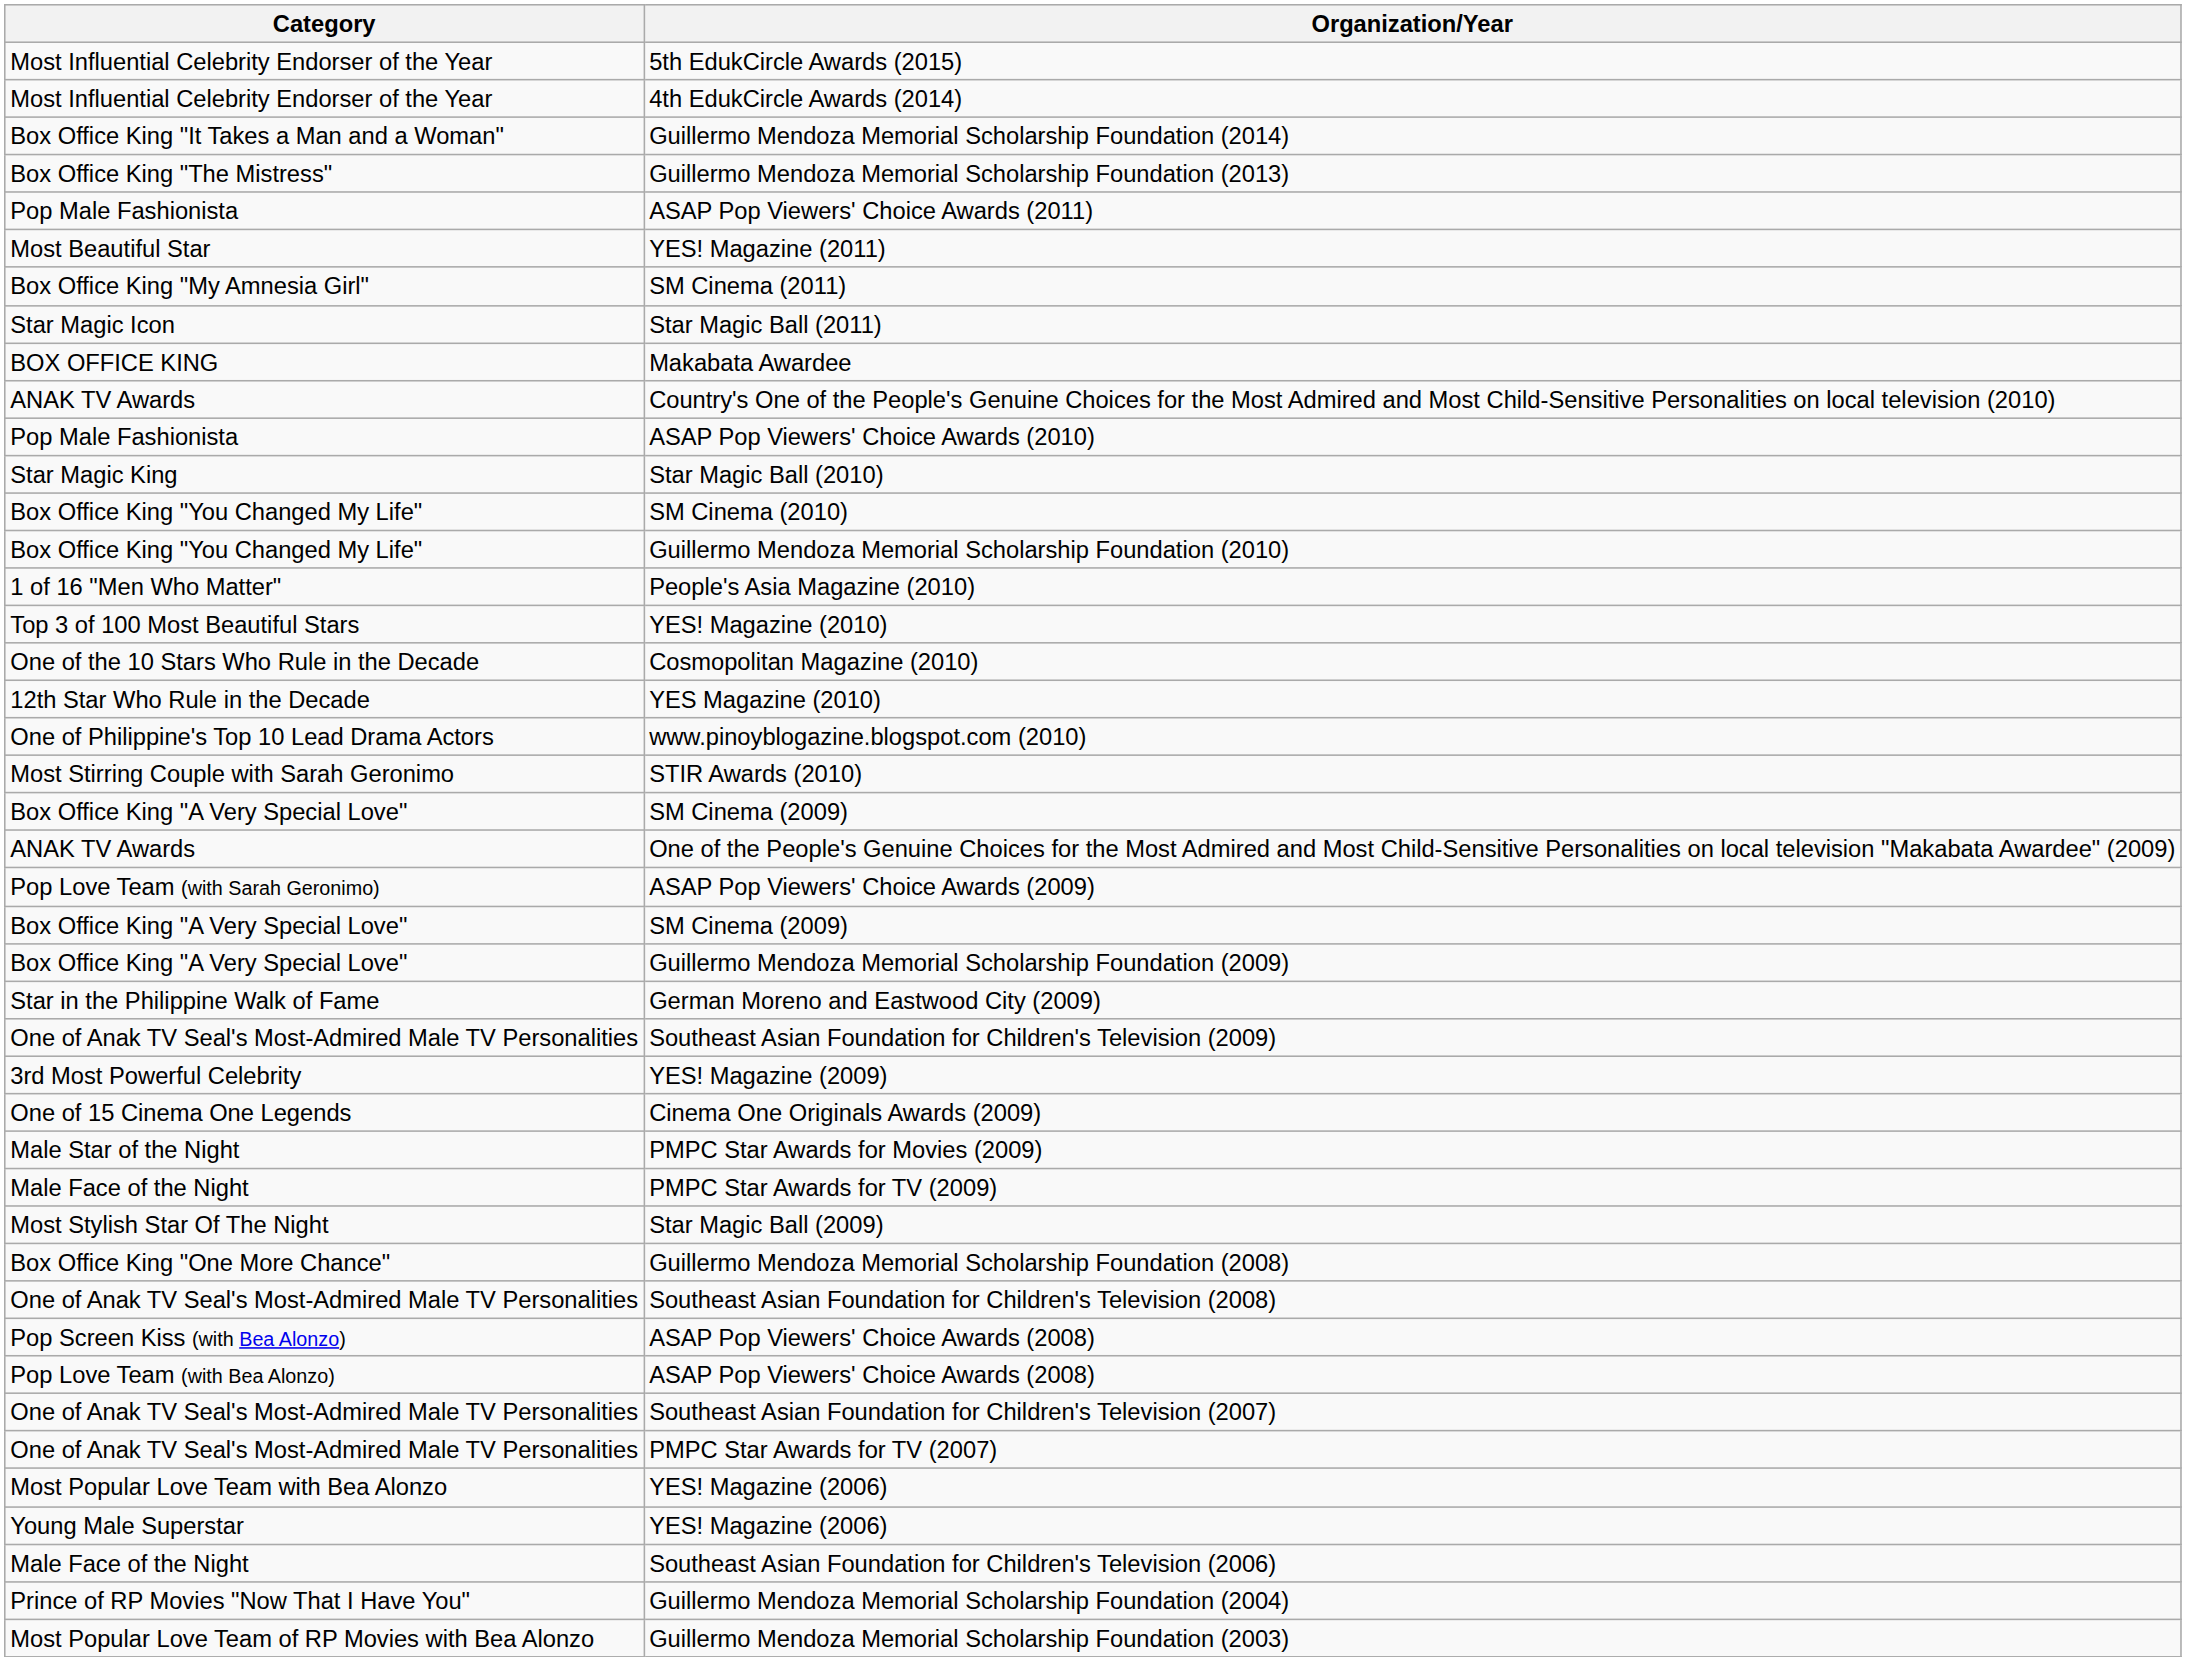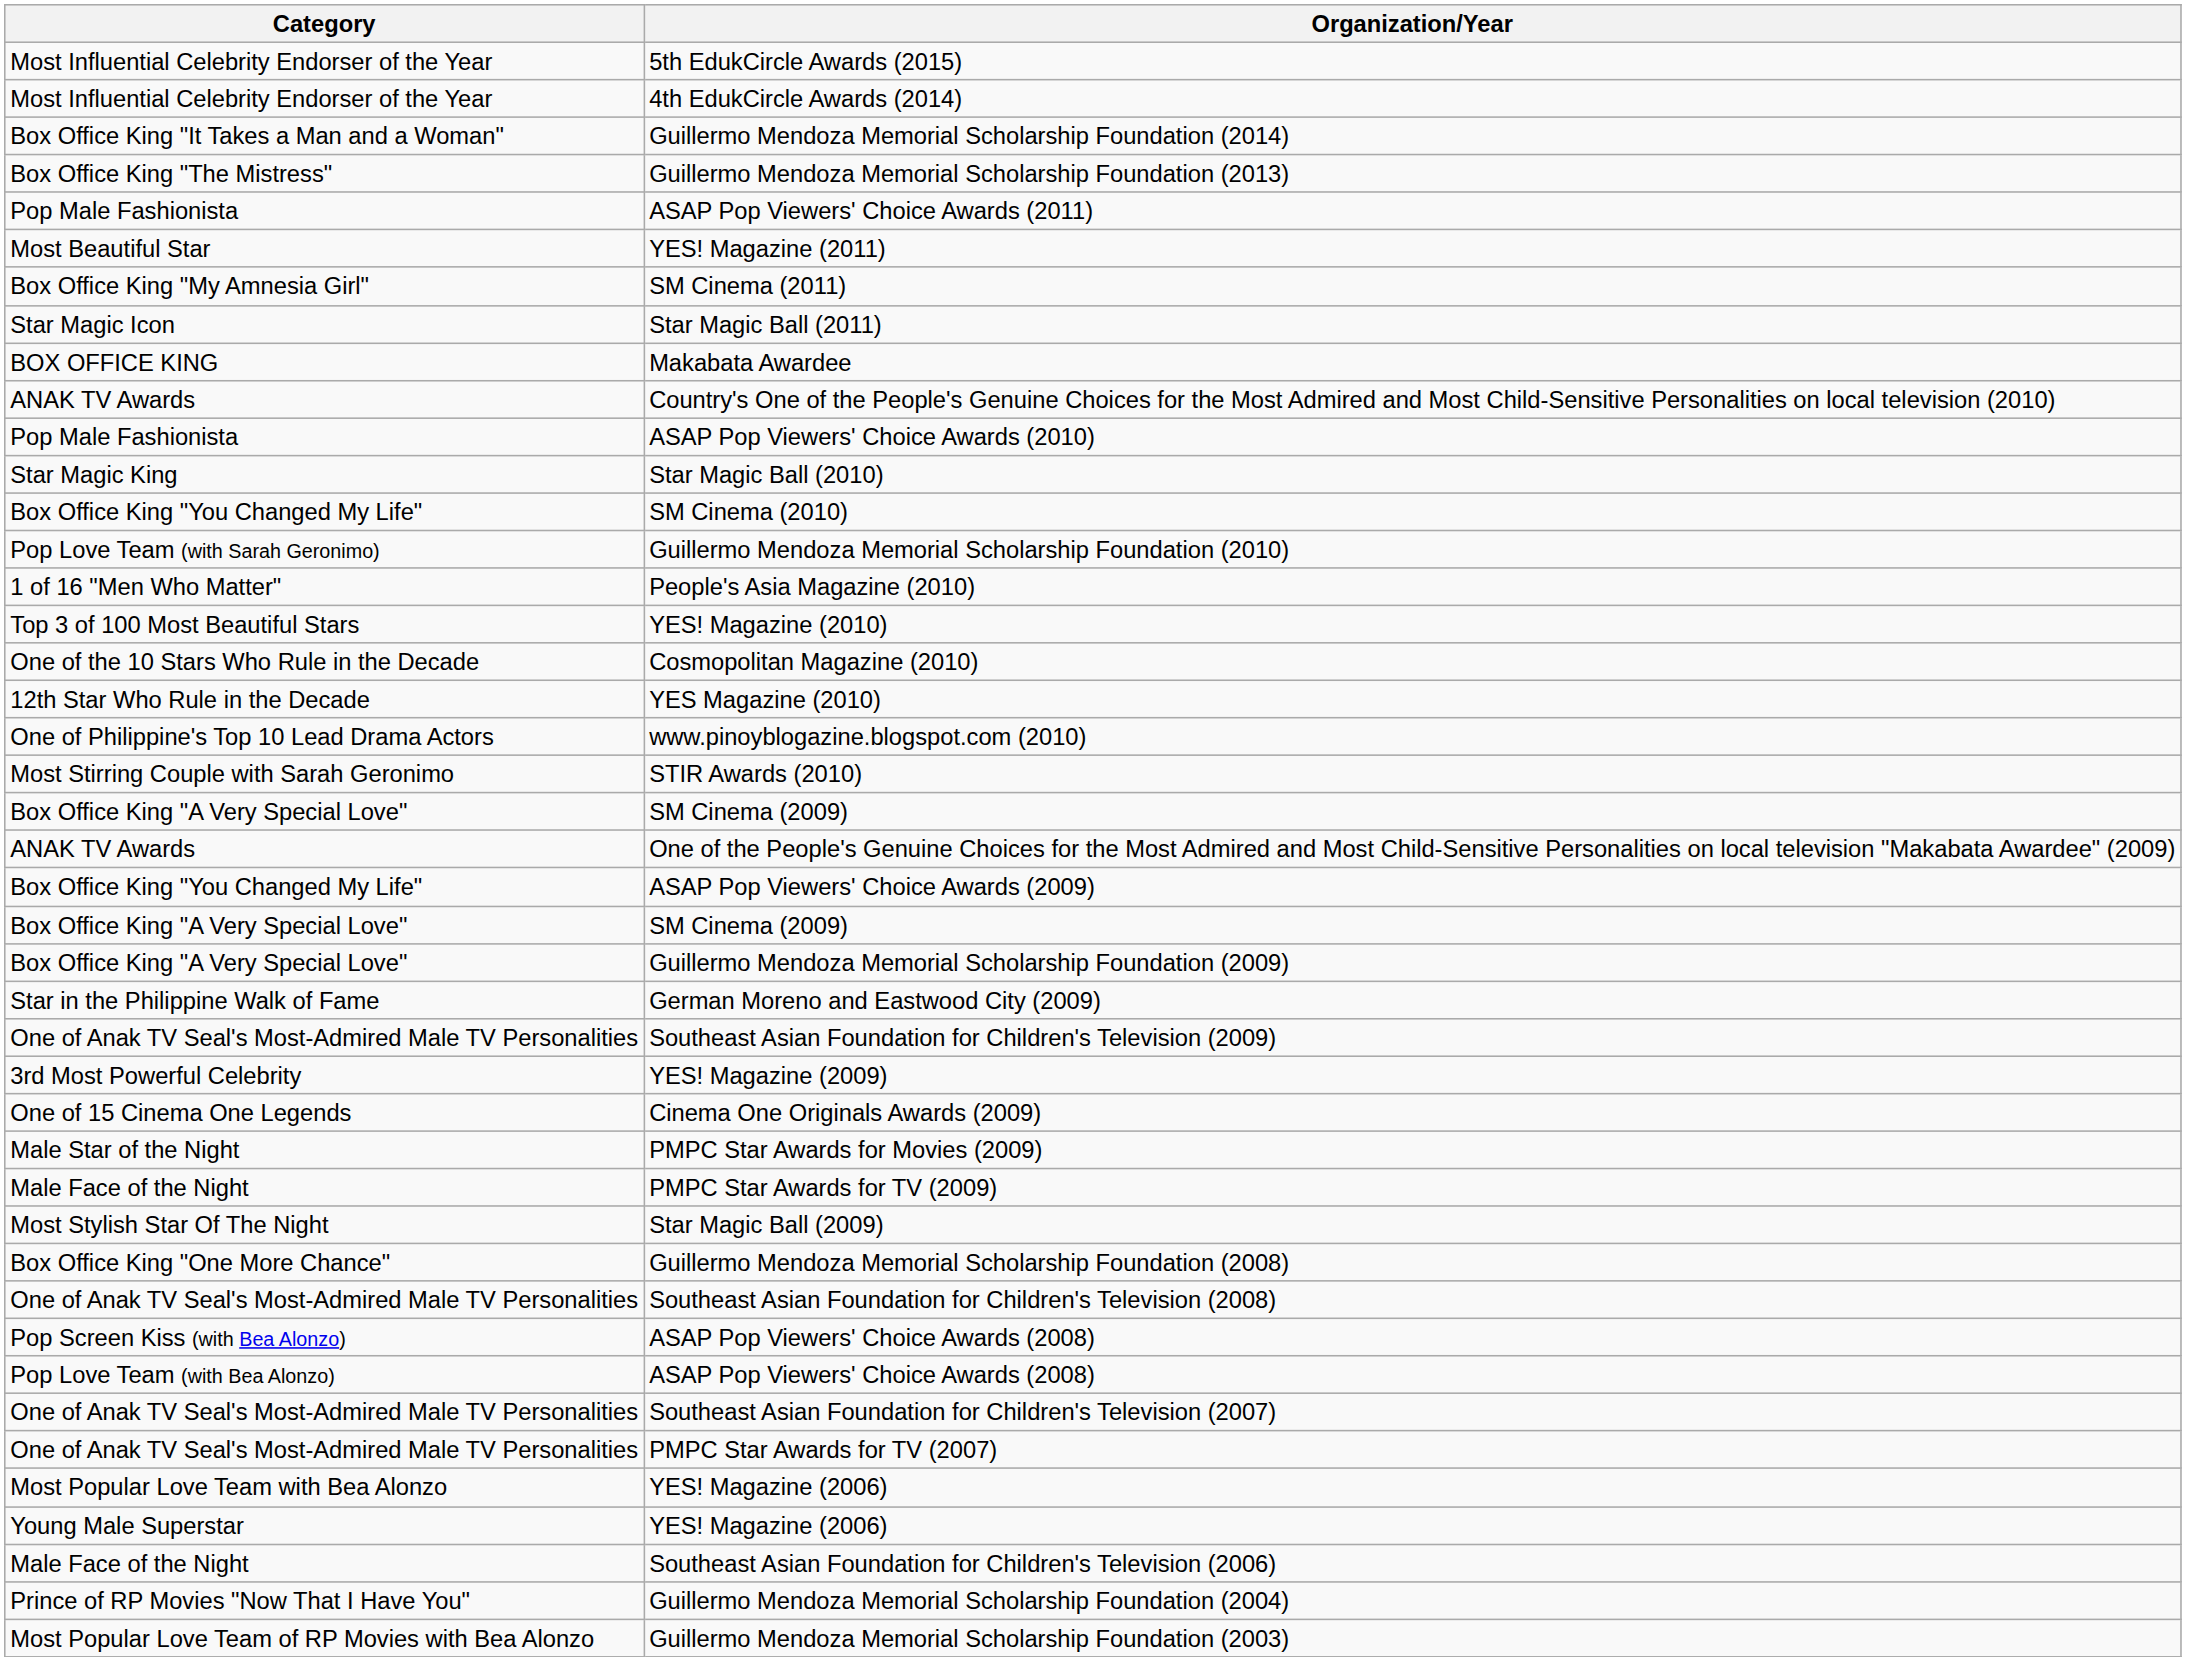(216, 549) Box Office King "You Changed My Life" -> (195, 549) Pop Love Team (with Sarah Geronimo)
(195, 887) Pop Love Team (with Sarah Geronimo) -> (216, 887) Box Office King "You Changed My Life"
